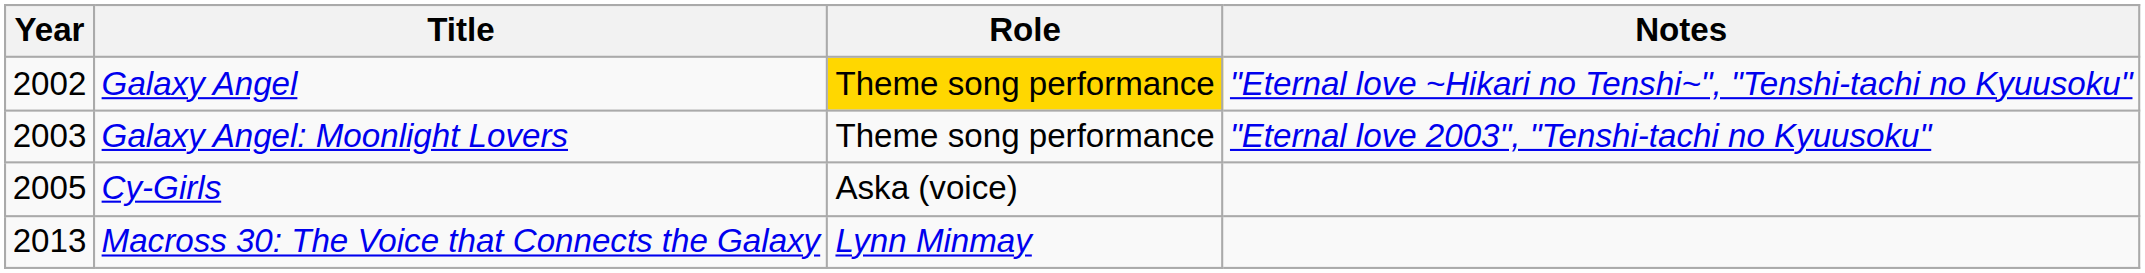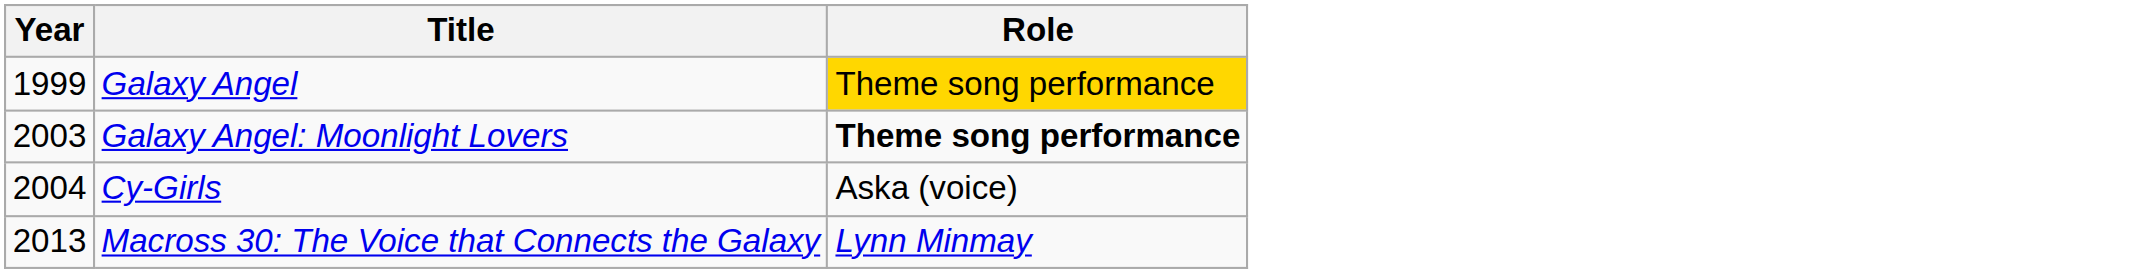- column: (1681, 30)
(50, 83) 2002 -> (50, 83) 1999
(1025, 135) normal -> (1038, 135) bold
(50, 188) 2005 -> (50, 188) 2004
